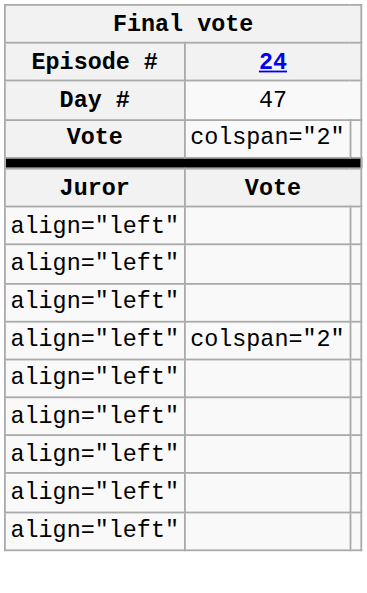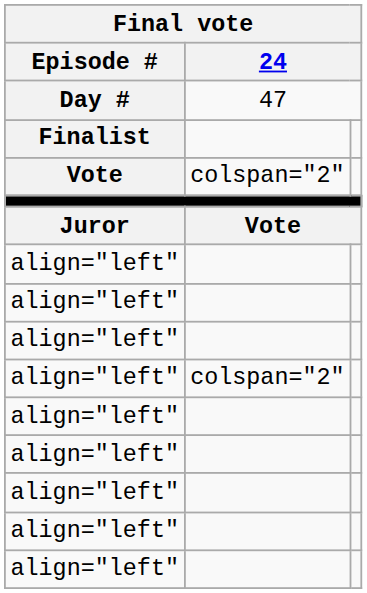+ row: (95, 138)
